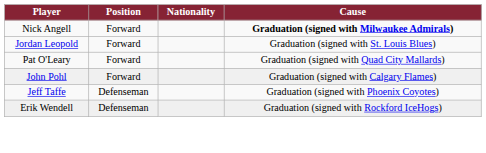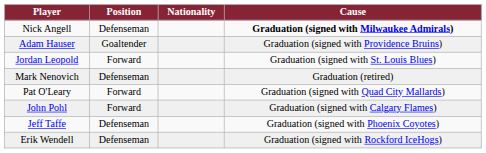(123, 28) Forward -> (124, 28) Defenseman
+ row: (47, 44)
+ row: (47, 76)
